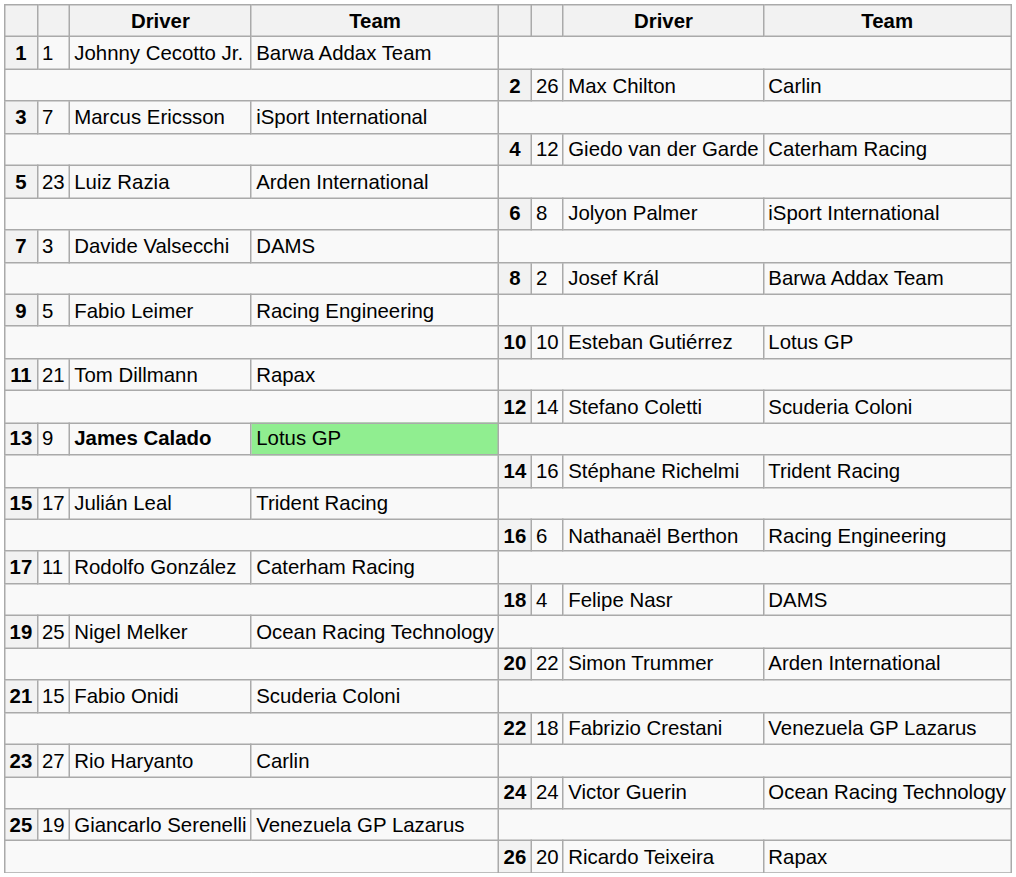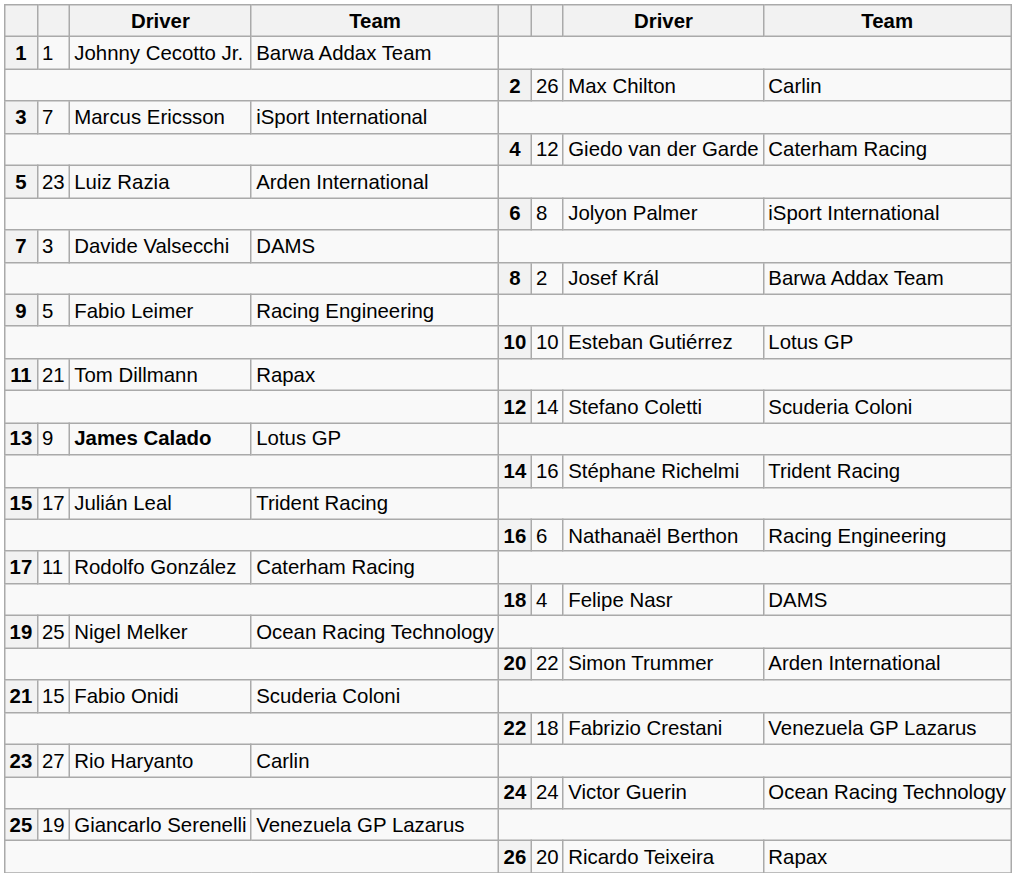(299, 438) lightgreen background -> (299, 438) no background
